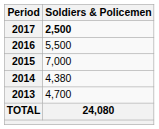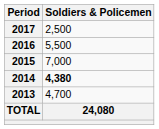(58, 29) bold -> (58, 29) normal
(58, 78) normal -> (58, 78) bold
